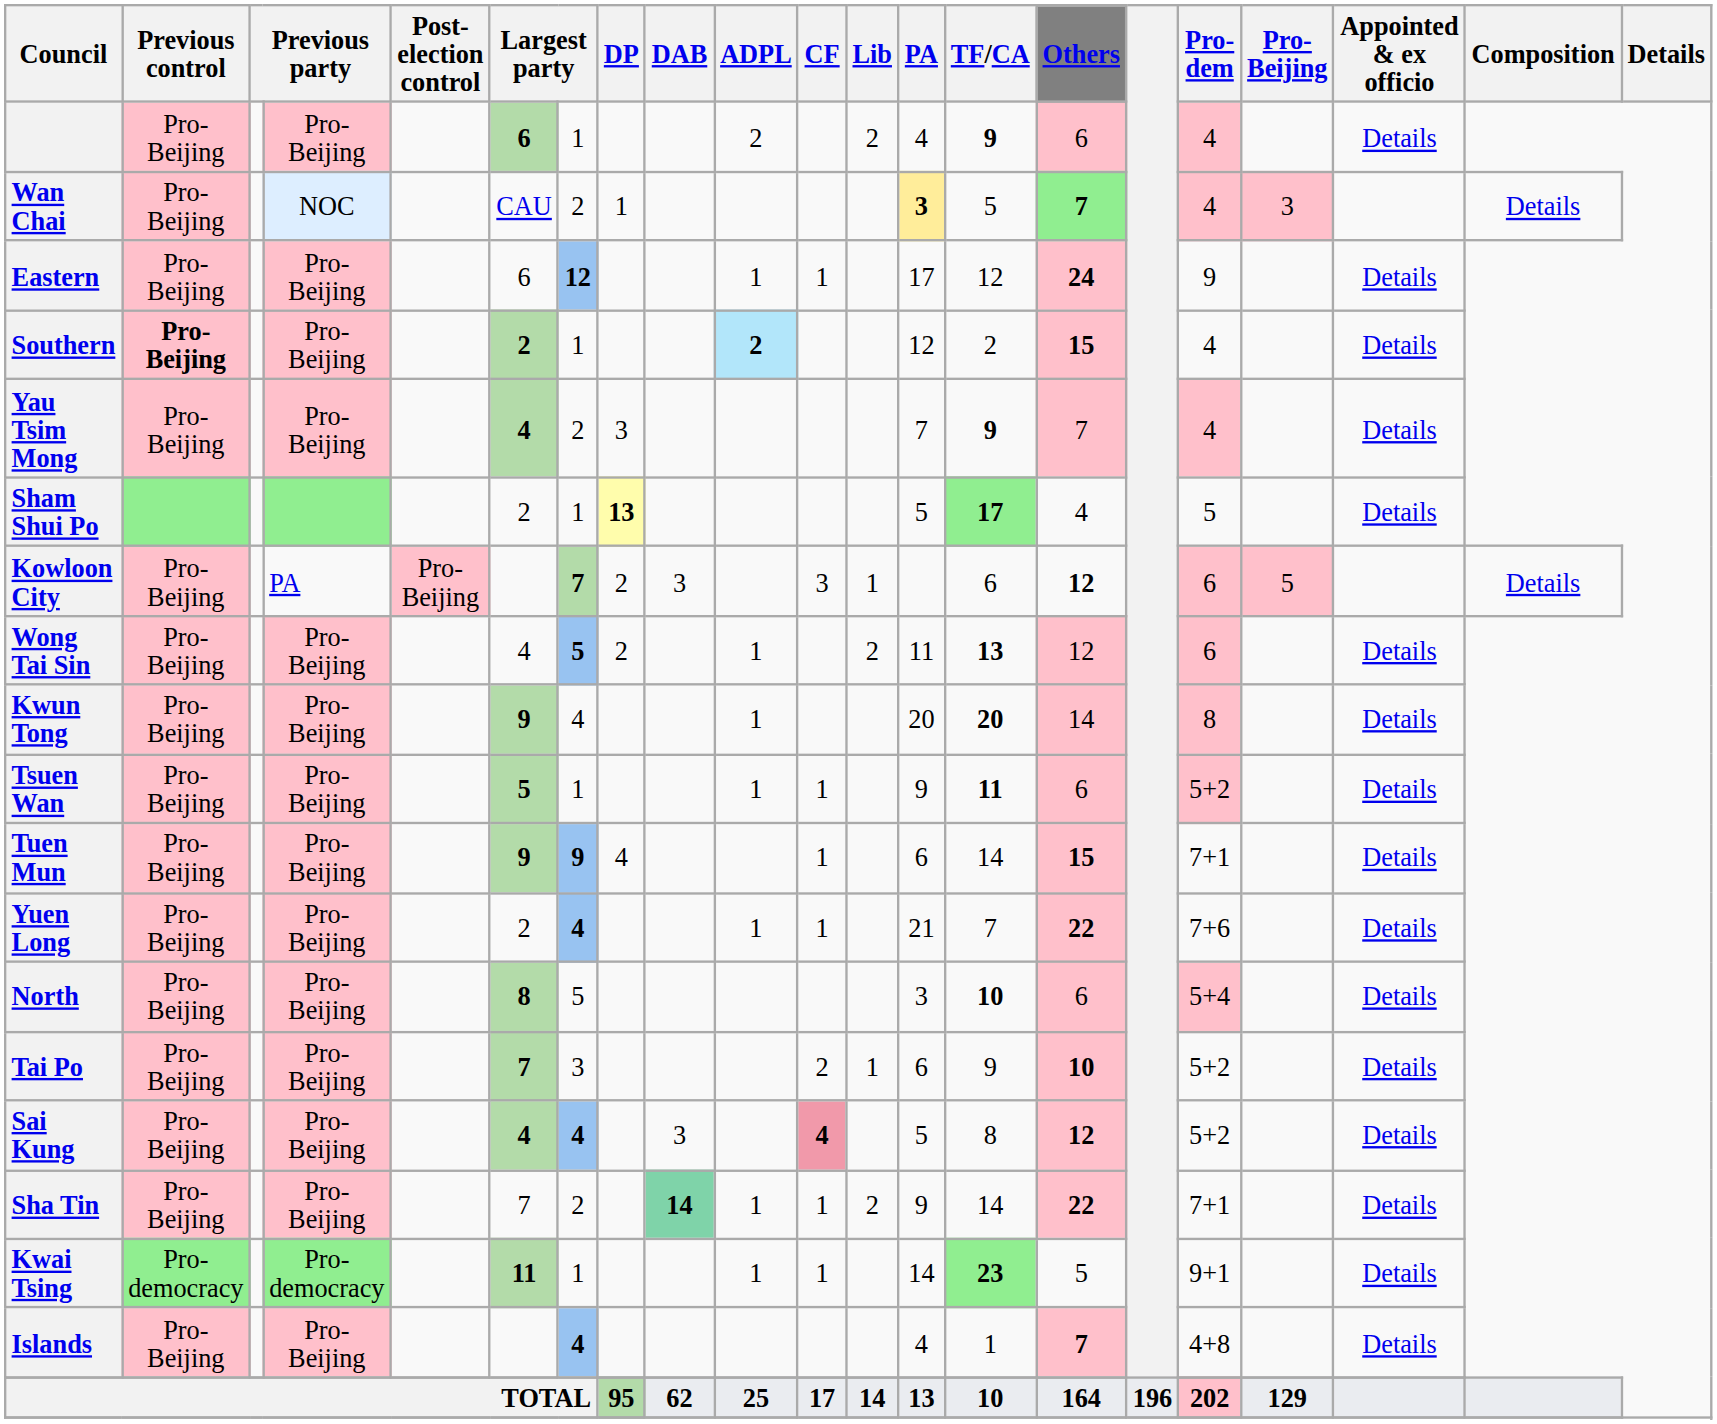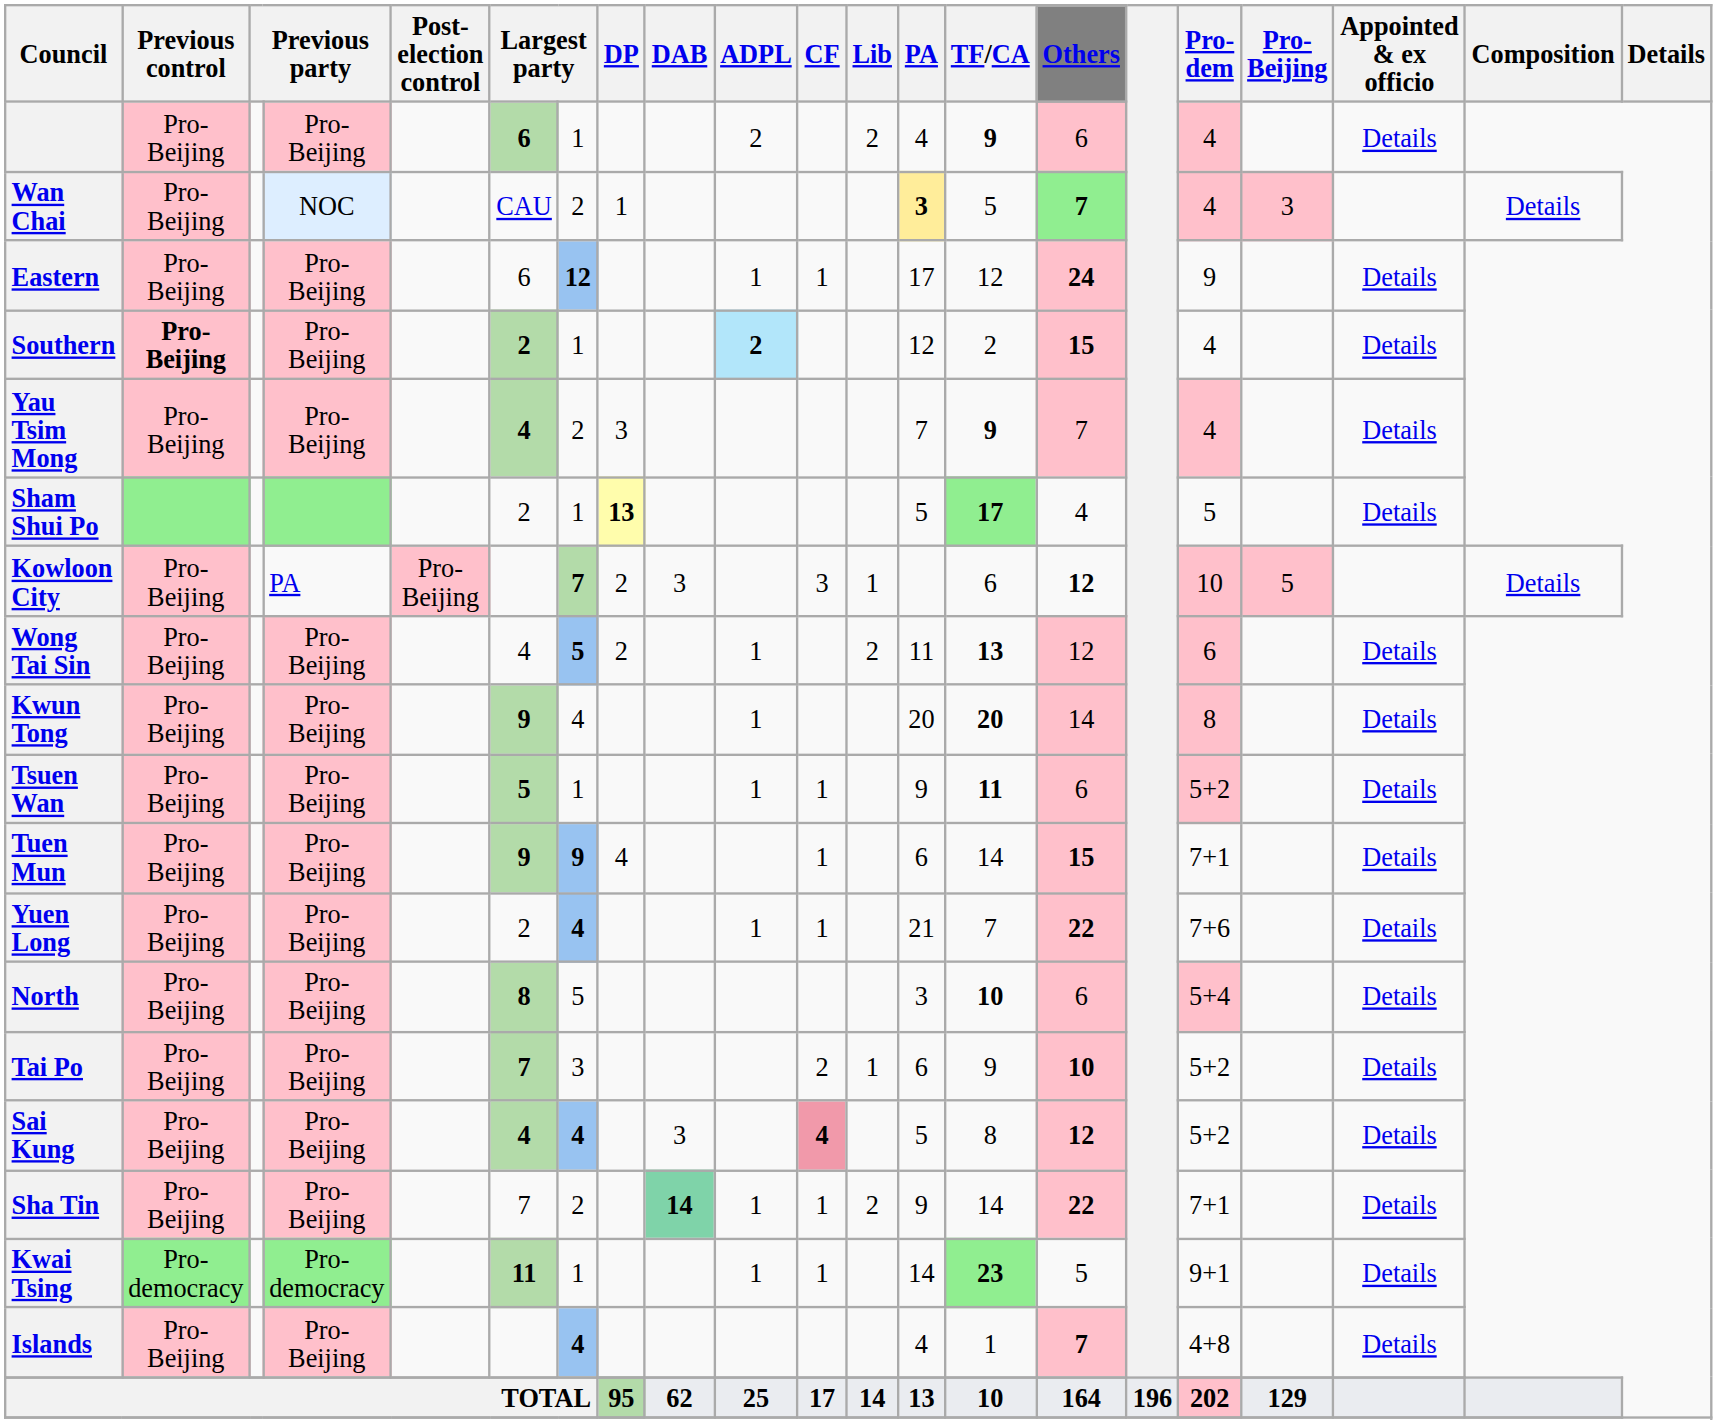(1210, 581) 6 -> (1210, 581) 10
